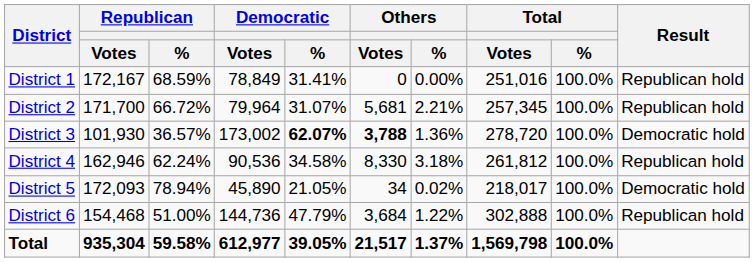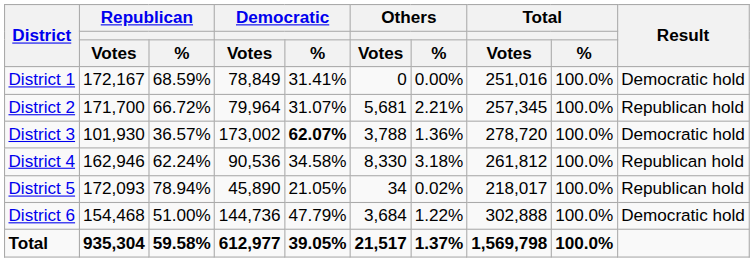(683, 80) Republican hold -> (683, 80) Democratic hold
(385, 134) bold -> (385, 134) normal
(683, 188) Democratic hold -> (683, 188) Republican hold
(683, 216) Republican hold -> (683, 216) Democratic hold
